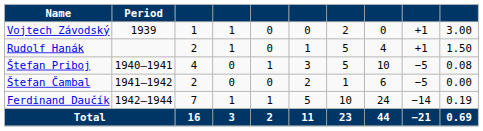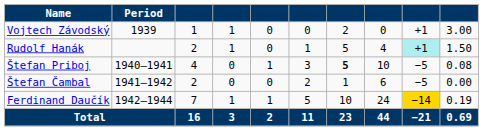(421, 48) no background -> (421, 48) paleturquoise background
(345, 65) normal -> (345, 65) bold
(421, 100) no background -> (421, 100) gold background
